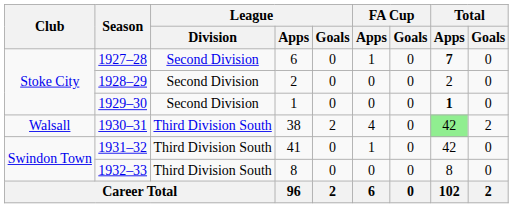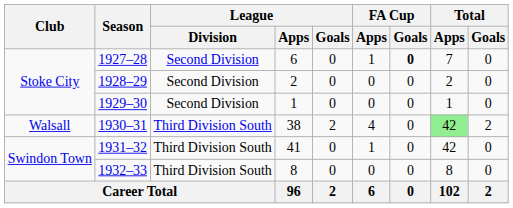(410, 59) normal -> (410, 59) bold
(449, 59) bold -> (449, 59) normal
(449, 103) bold -> (449, 103) normal
